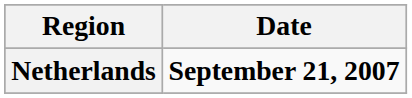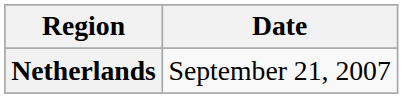(284, 70) bold -> (280, 70) normal
